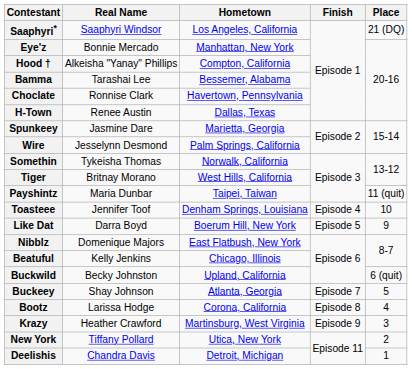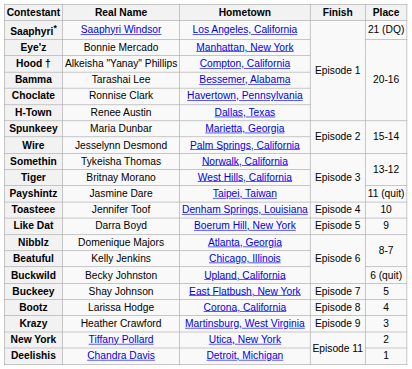(121, 129) Jasmine Dare -> (121, 129) Maria Dunbar
(121, 194) Maria Dunbar -> (121, 194) Jasmine Dare
(245, 242) East Flatbush, New York -> (245, 242) Atlanta, Georgia
(245, 291) Atlanta, Georgia -> (245, 291) East Flatbush, New York
